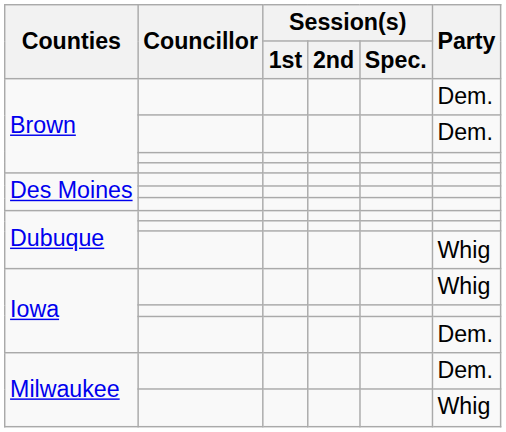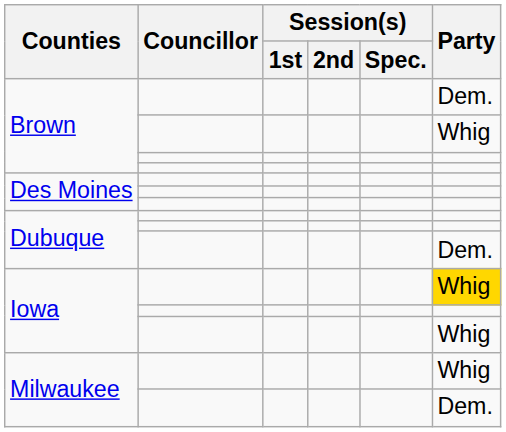(465, 133) Dem. -> (464, 133) Whig
(464, 249) Whig -> (465, 249) Dem.
(464, 286) no background -> (464, 286) gold background
(465, 333) Dem. -> (464, 333) Whig
(465, 370) Dem. -> (464, 370) Whig
(464, 407) Whig -> (465, 407) Dem.
